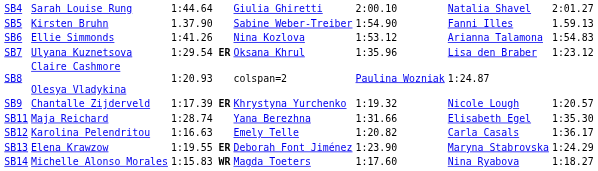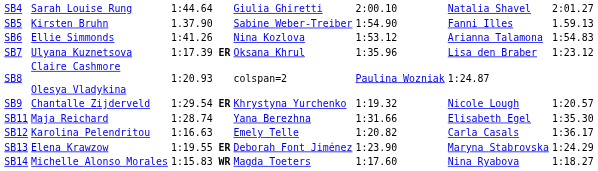(201, 52) 1:29.54 ER -> (201, 52) 1:17.39 ER
(201, 104) 1:17.39 ER -> (201, 104) 1:29.54 ER
